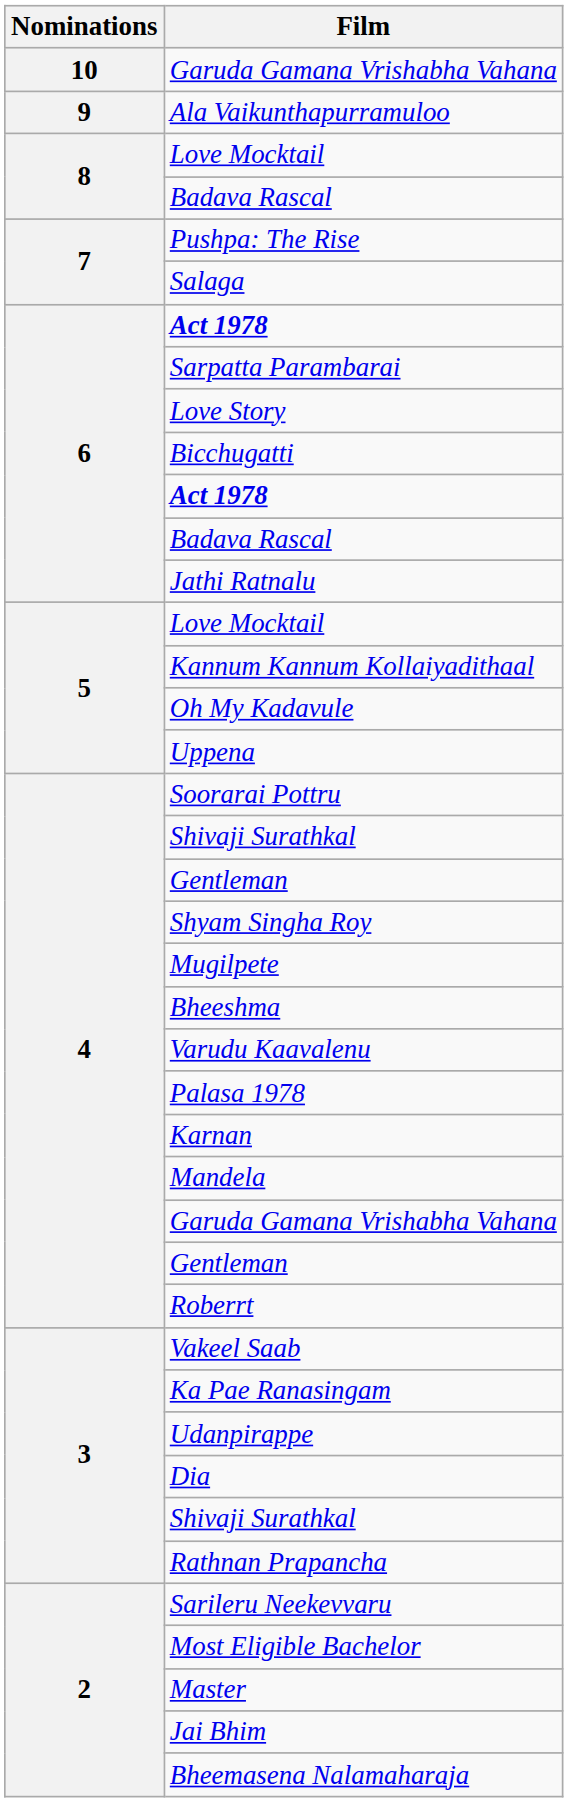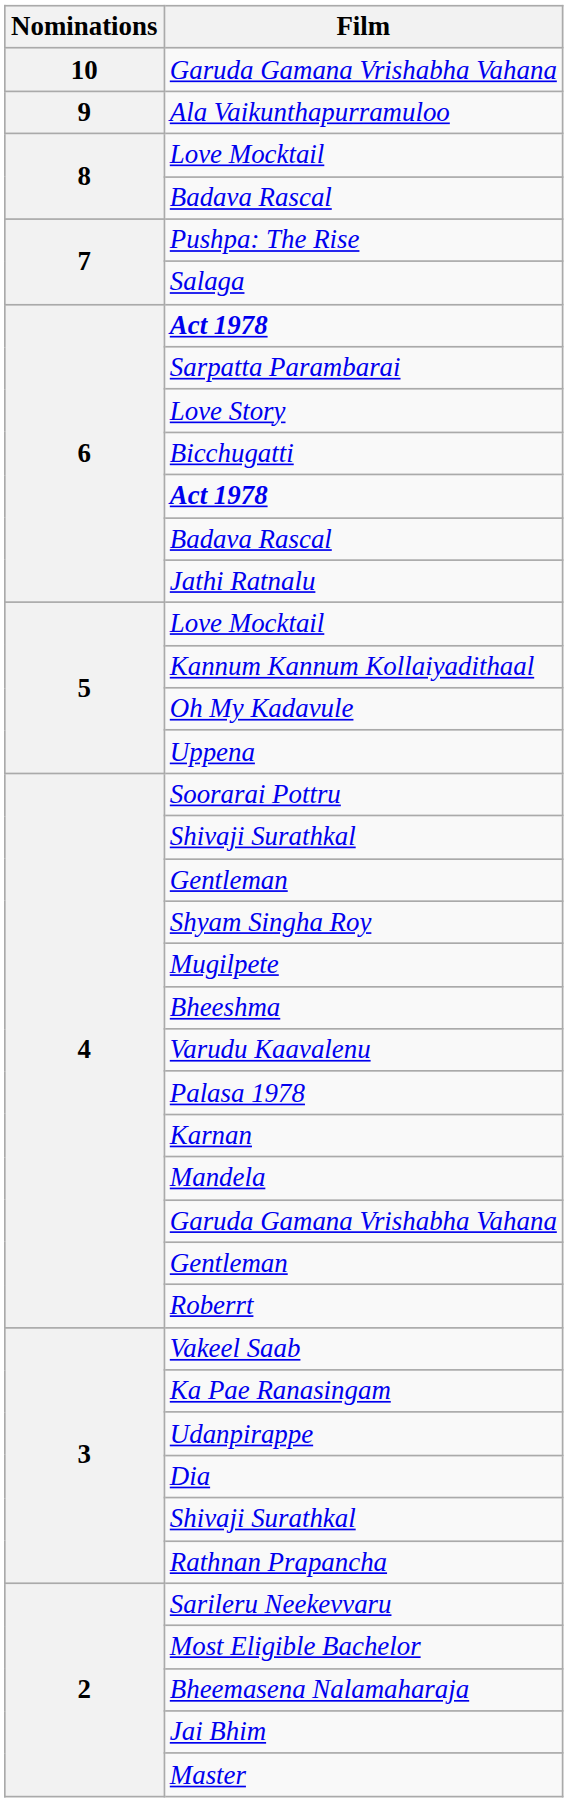(208, 1689) Master -> (319, 1689) Bheemasena Nalamaharaja
(319, 1774) Bheemasena Nalamaharaja -> (208, 1774) Master
